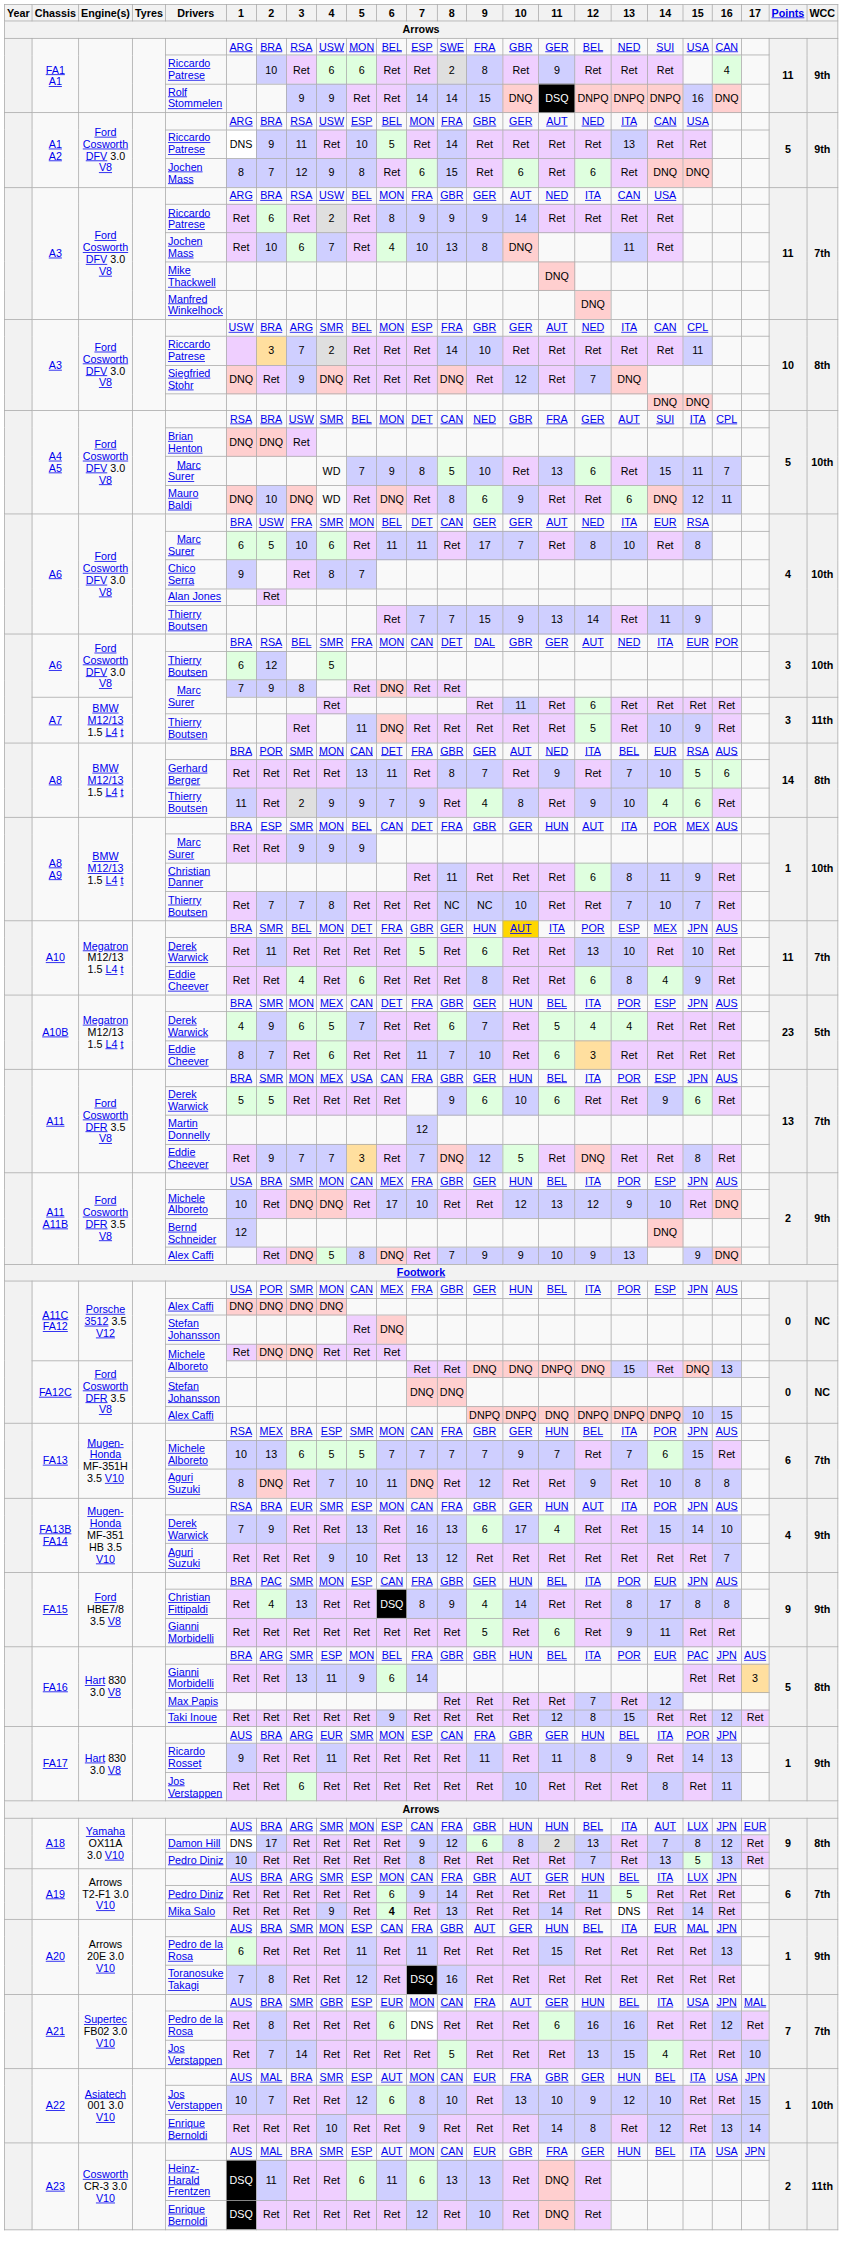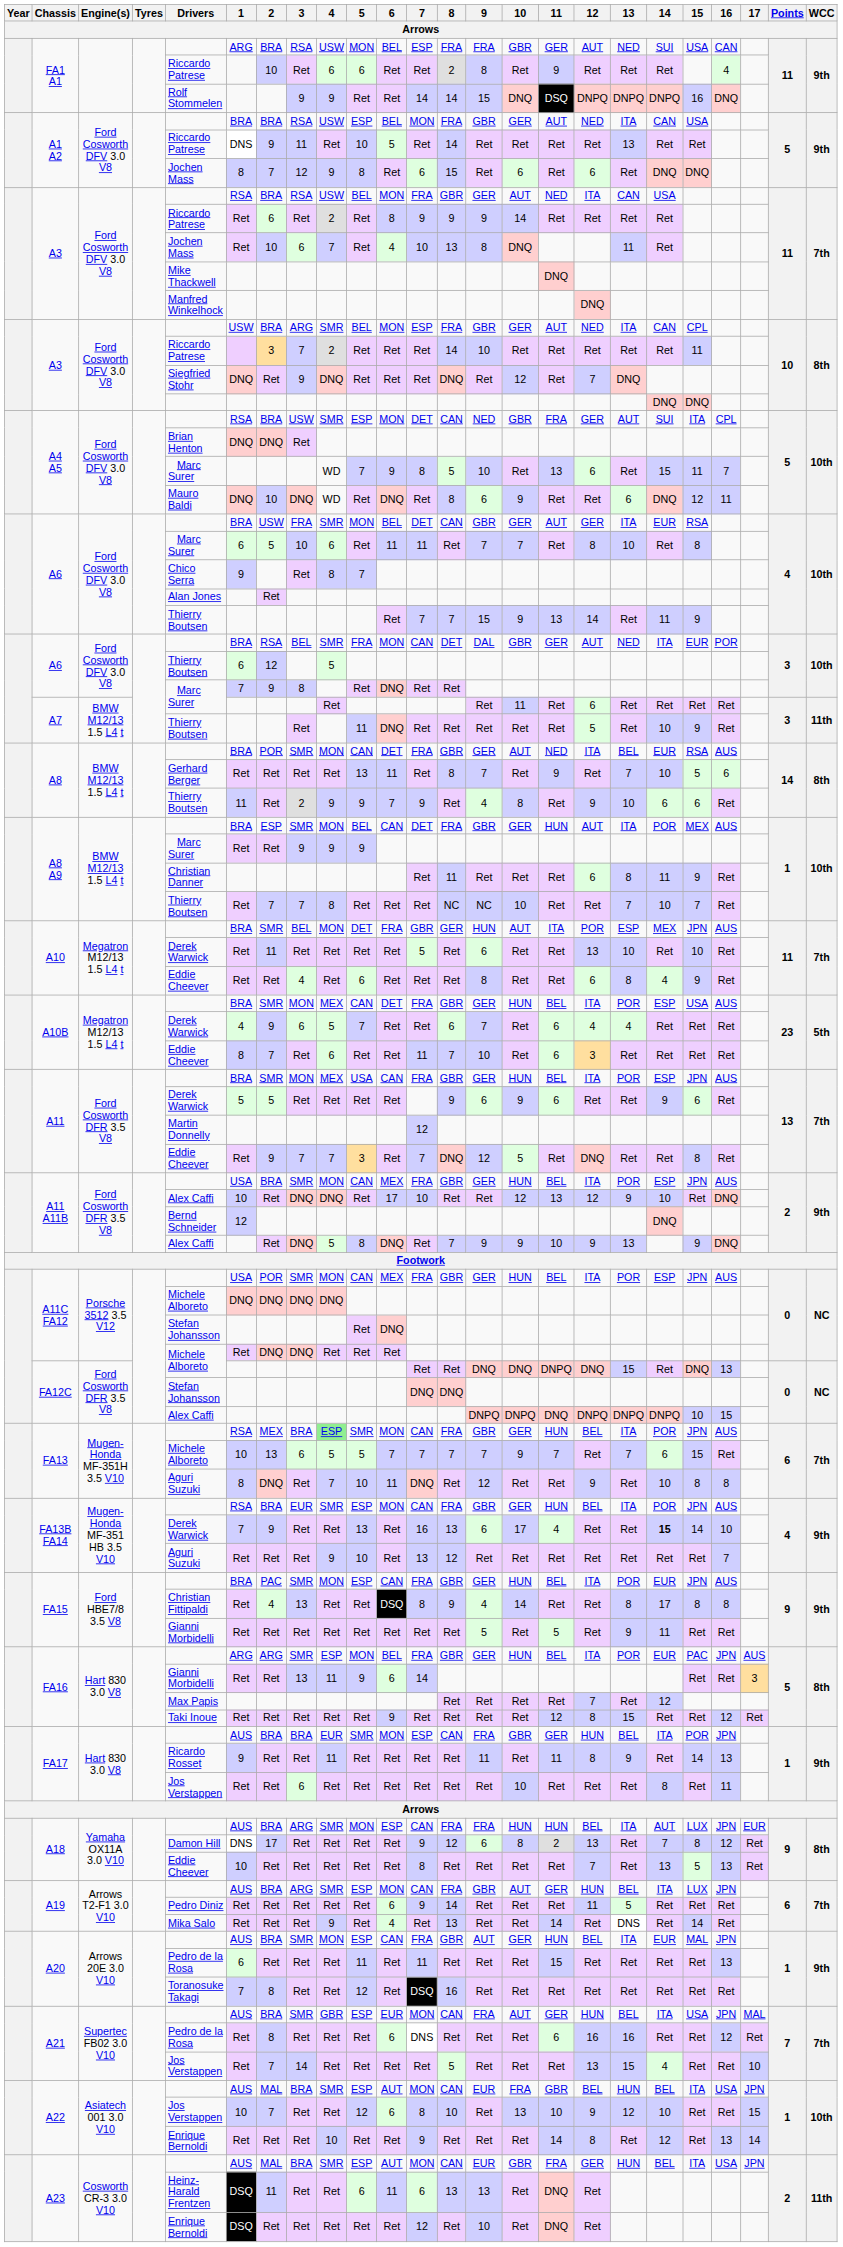(452, 46) SWE -> (452, 46) FRA
(593, 46) BEL -> (592, 46) AUT
(241, 121) ARG -> (241, 121) BRA
(241, 195) ARG -> (241, 195) RSA
(362, 419) BEL -> (362, 419) ESP
(485, 522) GER -> (484, 522) GBR
(593, 522) NED -> (592, 522) GER
(485, 545) 17 -> (484, 545) 7
(665, 802) 4 -> (665, 802) 6
(521, 929) gold background -> (520, 929) no background
(698, 1003) JPN -> (697, 1003) USA
(557, 1026) 5 -> (556, 1026) 6
(521, 1100) 10 -> (520, 1100) 9
(188, 1204) Michele Alboreto -> (191, 1198) Alex Caffi
(191, 1306) Alex Caffi -> (188, 1300) Michele Alboreto
(332, 1431) no background -> (332, 1431) lightgreen background
(593, 1506) AUT -> (592, 1506) BEL
(665, 1529) normal -> (665, 1529) bold
(557, 1632) 6 -> (556, 1632) 5
(241, 1655) BRA -> (241, 1655) ARG
(485, 1655) GBR -> (484, 1655) GER
(301, 1735) ARG -> (301, 1735) BRA
(485, 1826) GBR -> (484, 1826) FRA
(196, 1860) Pedro Diniz -> (188, 1866) Eddie Cheever
(392, 1911) bold -> (392, 1923) normal
(593, 2077) GER -> (592, 2089) BEL
